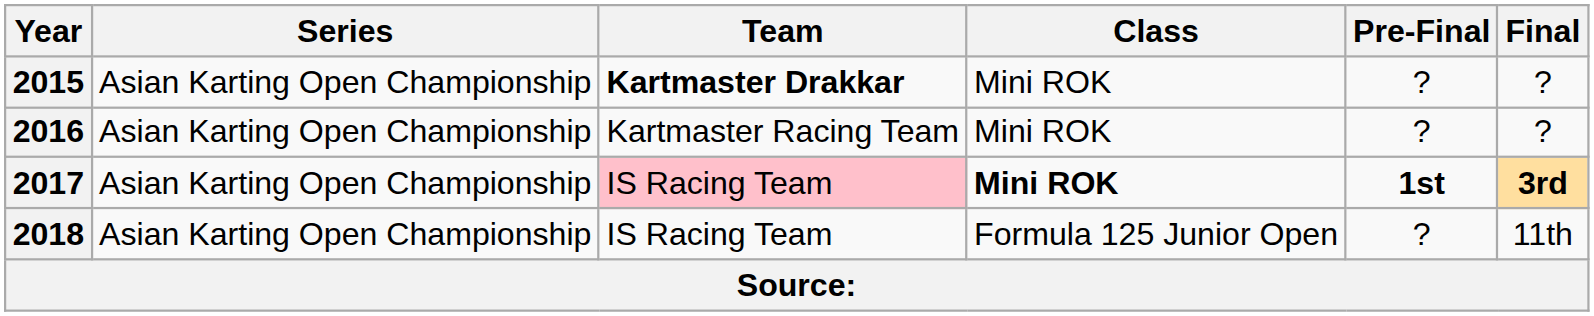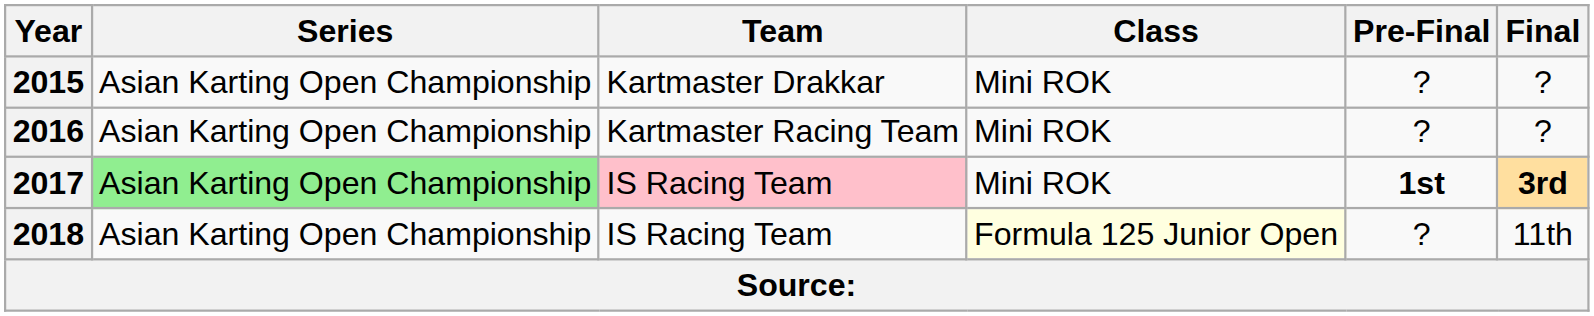(755, 82) bold -> (746, 82) normal
(345, 183) no background -> (345, 183) lightgreen background
(1046, 183) bold -> (1043, 183) normal
(1156, 234) no background -> (1156, 234) lightyellow background
